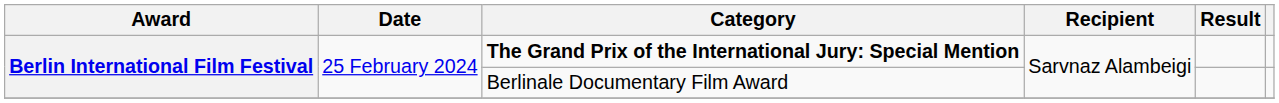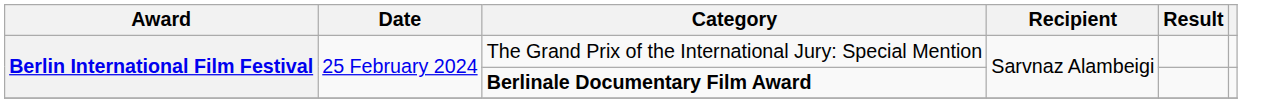(753, 51) bold -> (734, 51) normal
(637, 82) normal -> (649, 82) bold
